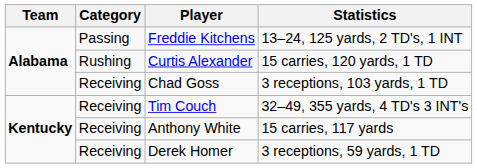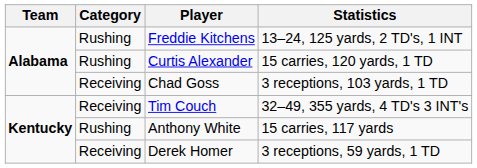(104, 38) Passing -> (105, 38) Rushing
(110, 128) Receiving -> (105, 128) Rushing
